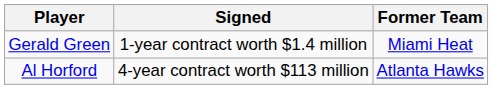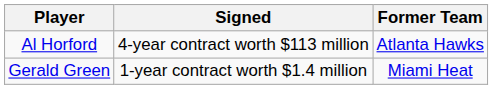rows swapped: (59, 71) <-> (59, 44)
